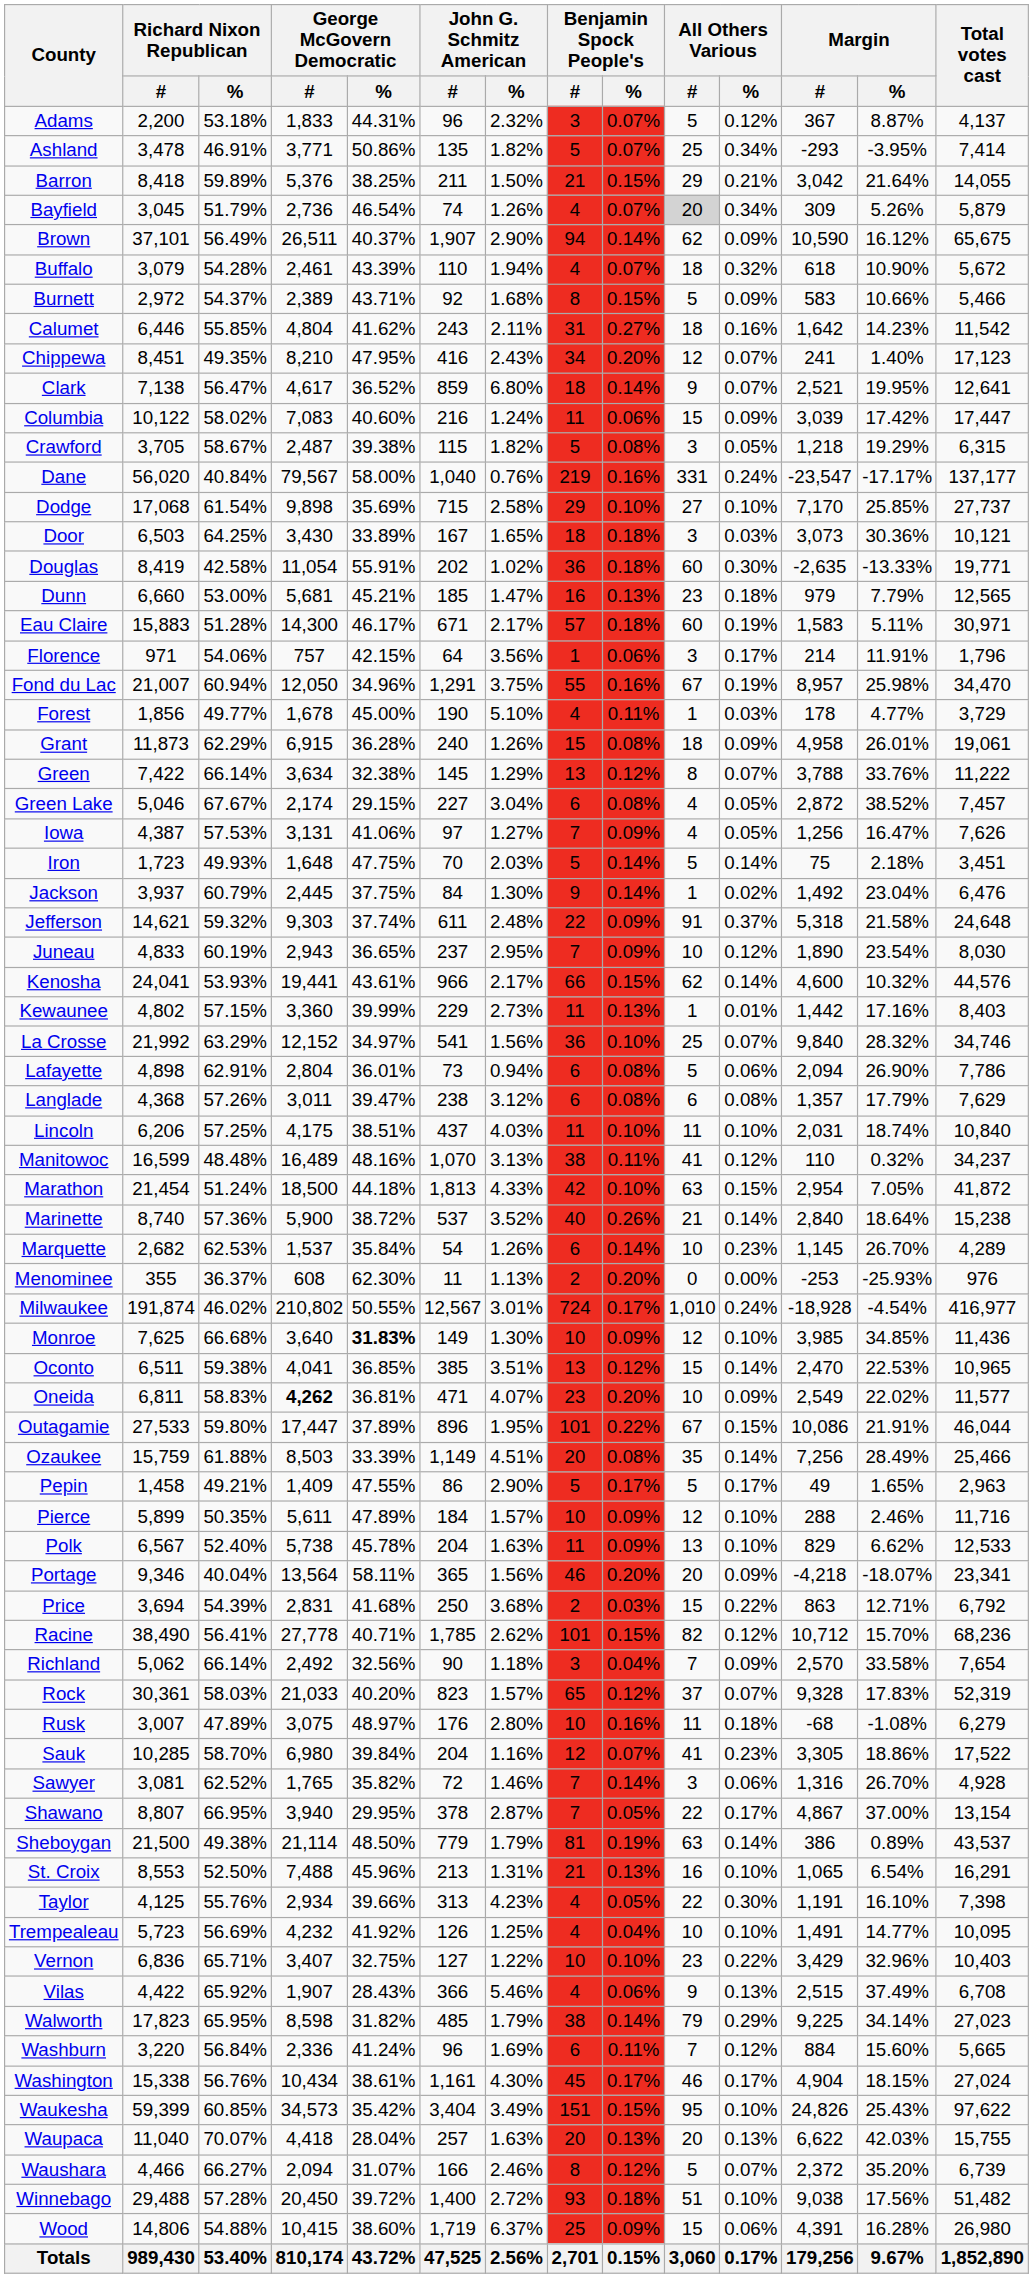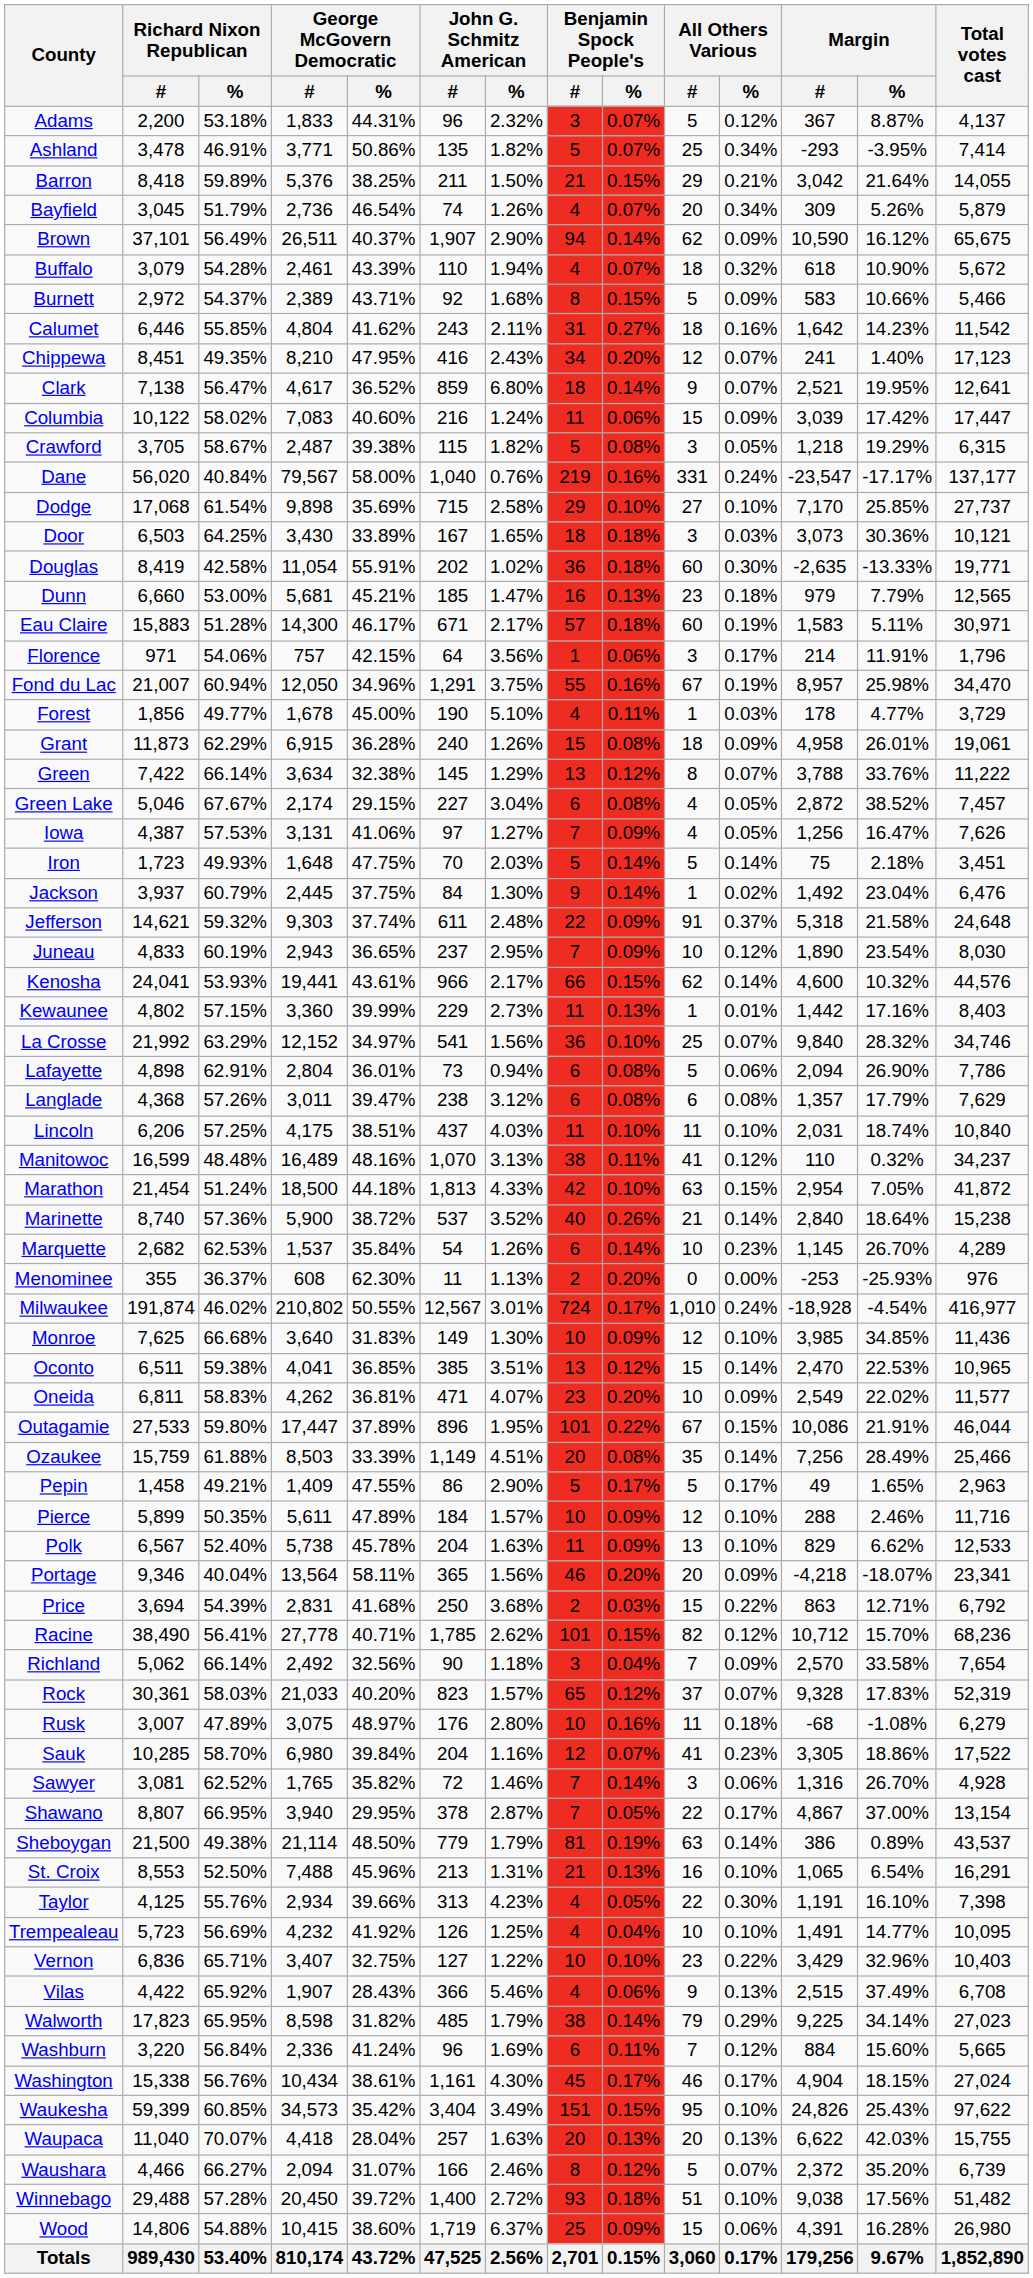(692, 209) lightgrey background -> (692, 209) no background
(384, 1338) bold -> (384, 1338) normal
(309, 1397) bold -> (309, 1397) normal
